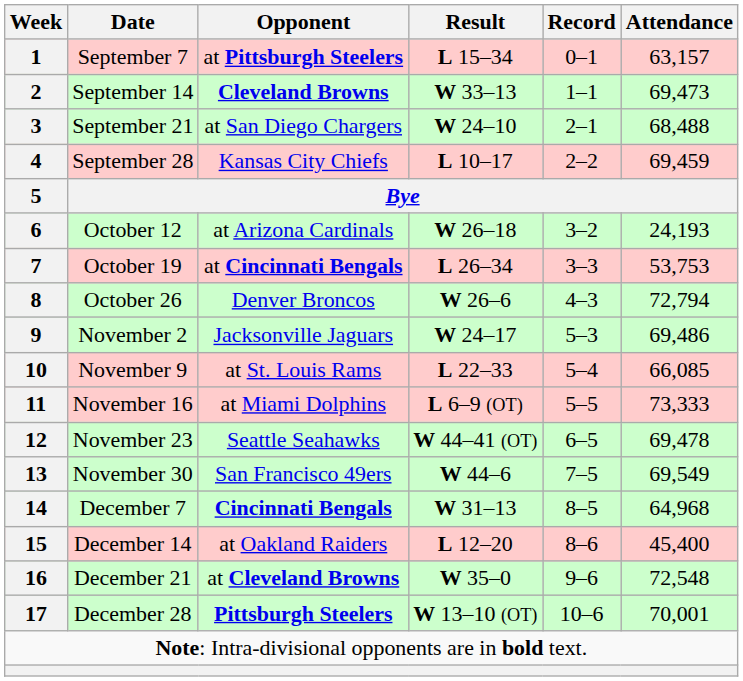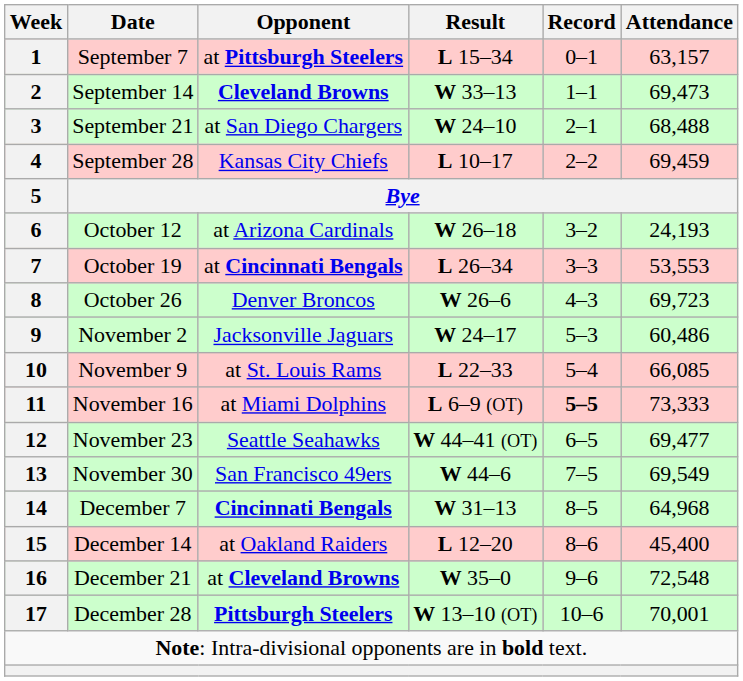(679, 265) 53,753 -> (679, 265) 53,553
(679, 299) 72,794 -> (679, 299) 69,723
(679, 334) 69,486 -> (679, 334) 60,486
(582, 404) normal -> (582, 404) bold
(679, 439) 69,478 -> (679, 439) 69,477
